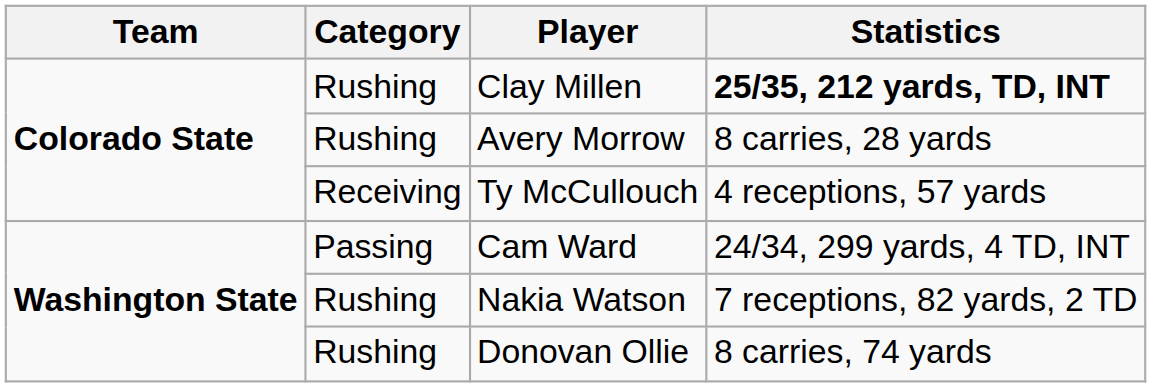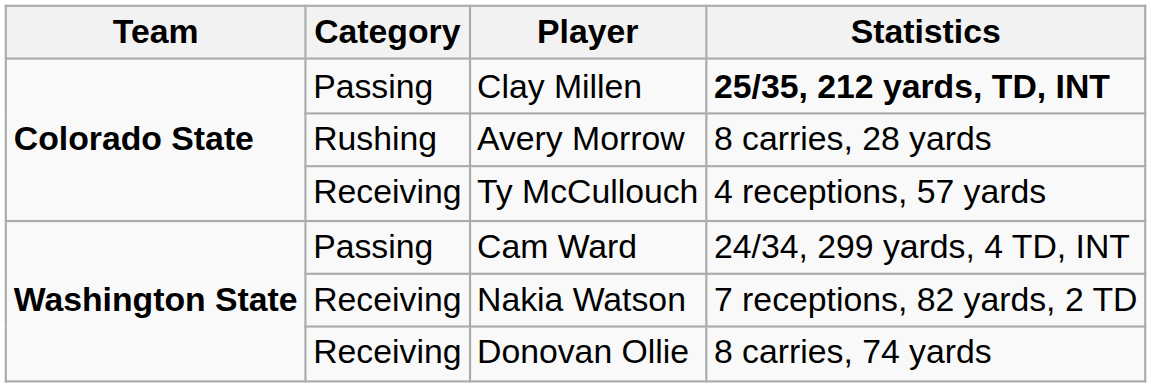(375, 85) Rushing -> (373, 85) Passing
(375, 299) Rushing -> (387, 299) Receiving
(375, 353) Rushing -> (387, 353) Receiving
